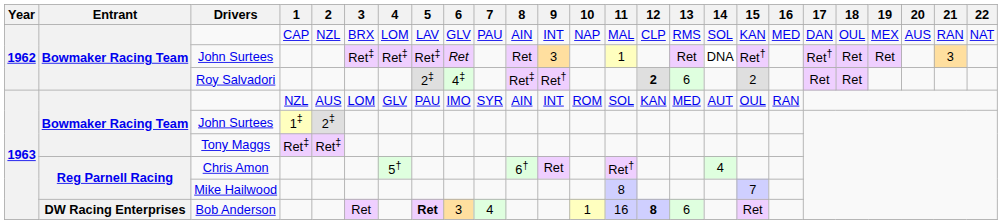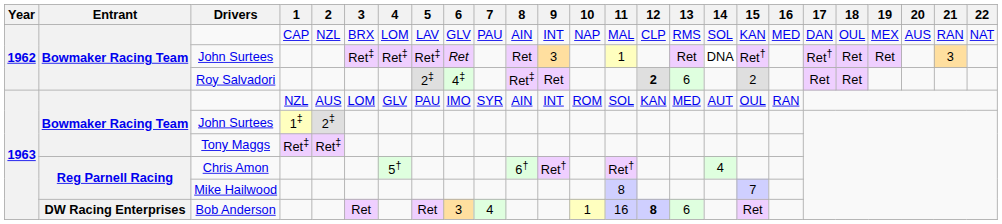(554, 79) Ret† -> (554, 79) Ret
(554, 168) Ret -> (554, 168) Ret†
(427, 209) bold -> (427, 209) normal
